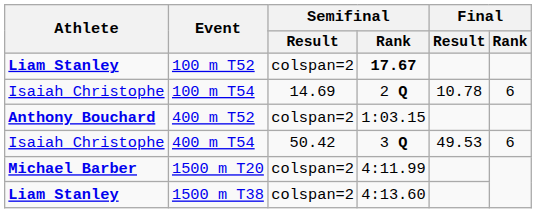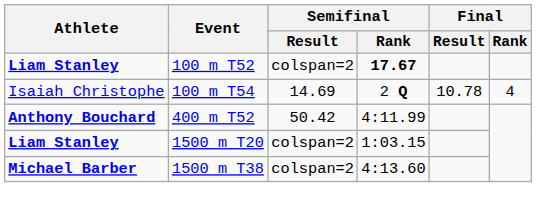(510, 92) 6 -> (510, 92) 4
(313, 117) colspan=2 -> (313, 117) 50.42
(394, 117) 1:03.15 -> (394, 117) 4:11.99
- row: (213, 143)
(73, 169) Michael Barber -> (63, 143) Liam Stanley
(394, 169) 4:11.99 -> (394, 143) 1:03.15
(63, 195) Liam Stanley -> (73, 169) Michael Barber
